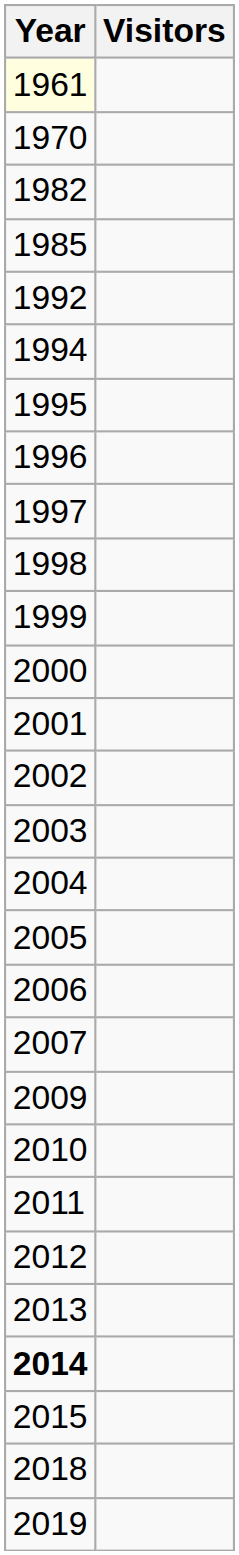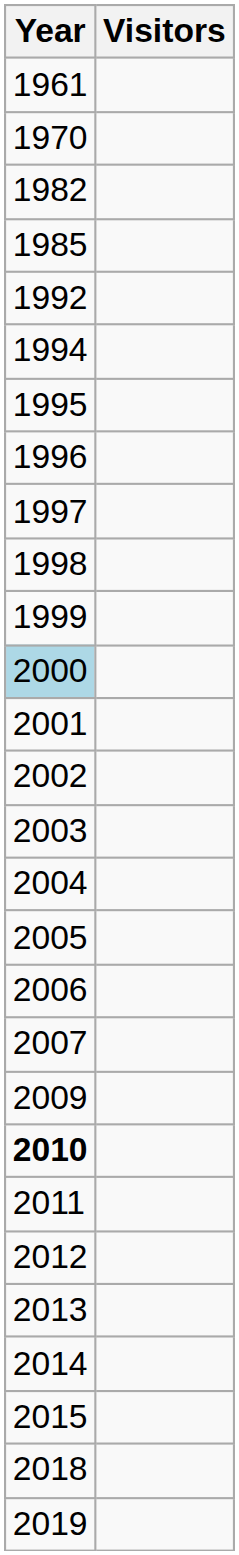(50, 84) lightyellow background -> (50, 84) no background
(50, 670) no background -> (50, 670) lightblue background
(50, 1150) normal -> (50, 1150) bold
(50, 1363) bold -> (50, 1363) normal
